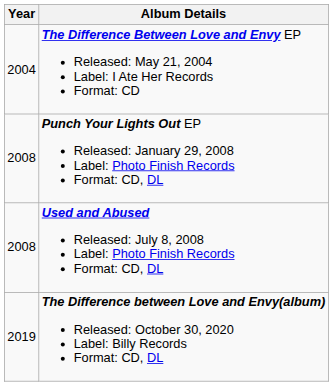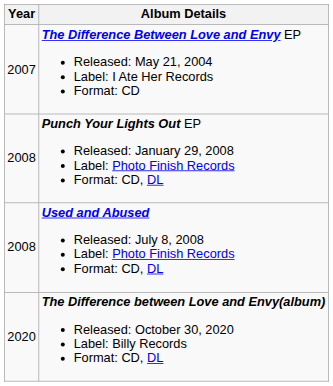(22, 69) 2004 -> (22, 69) 2007
(22, 336) 2019 -> (22, 336) 2020
